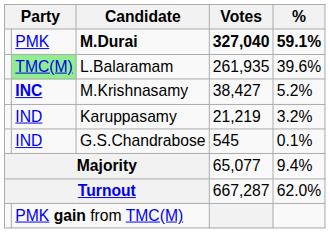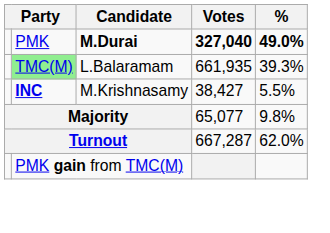(299, 41) 59.1% -> (281, 41) 49.0%
(241, 66) 261,935 -> (224, 66) 661,935
(299, 66) 39.6% -> (281, 66) 39.3%
(295, 91) 5.2% -> (277, 91) 5.5%
- row: (128, 116)
- row: (143, 141)
(295, 166) 9.4% -> (277, 116) 9.8%
